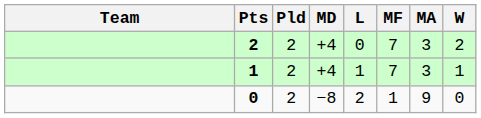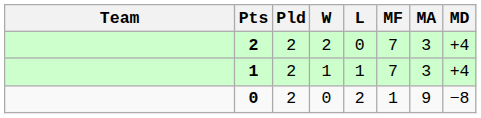columns swapped: (460, 18) <-> (327, 18)
